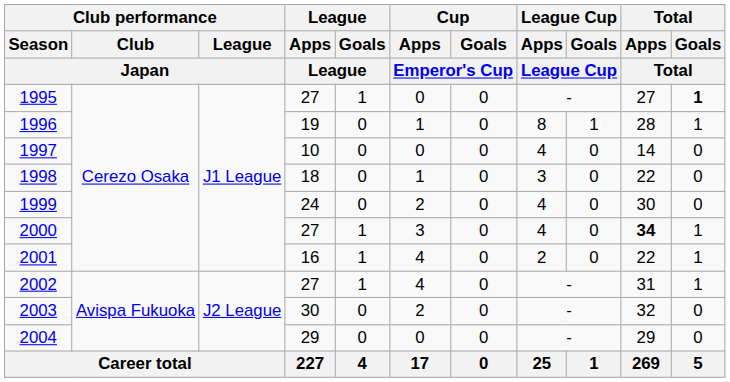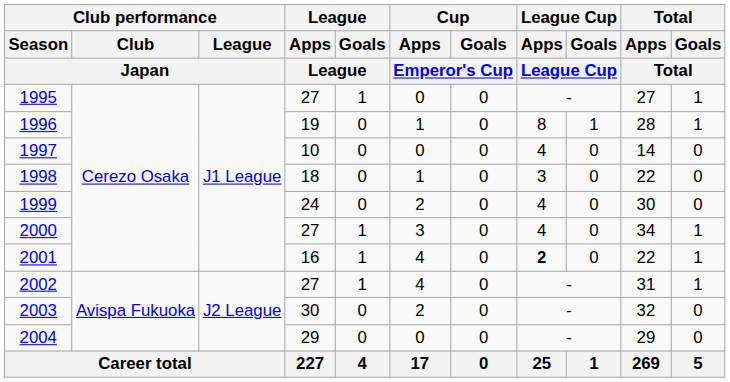(698, 97) bold -> (698, 97) normal
(646, 230) bold -> (646, 230) normal
(542, 257) normal -> (542, 257) bold
